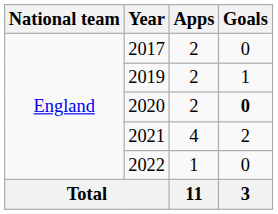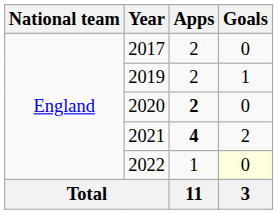(194, 106) normal -> (194, 106) bold
(245, 106) bold -> (245, 106) normal
(194, 135) normal -> (194, 135) bold
(245, 164) no background -> (245, 164) lightyellow background
